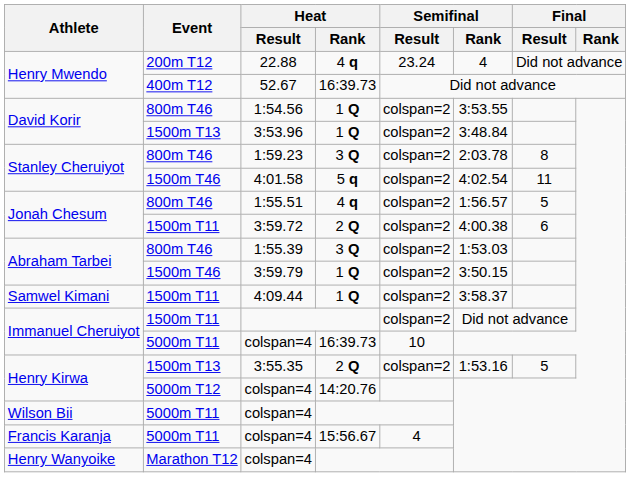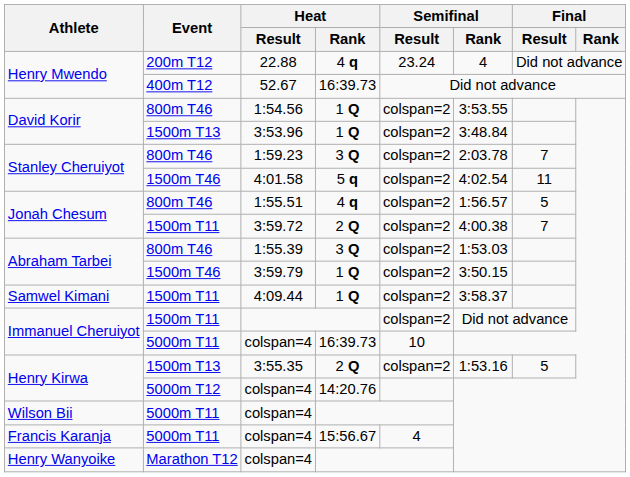(544, 156) 8 -> (544, 156) 7
(544, 226) 6 -> (544, 226) 7
